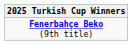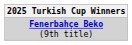(66, 29) no background -> (66, 29) lightgrey background
